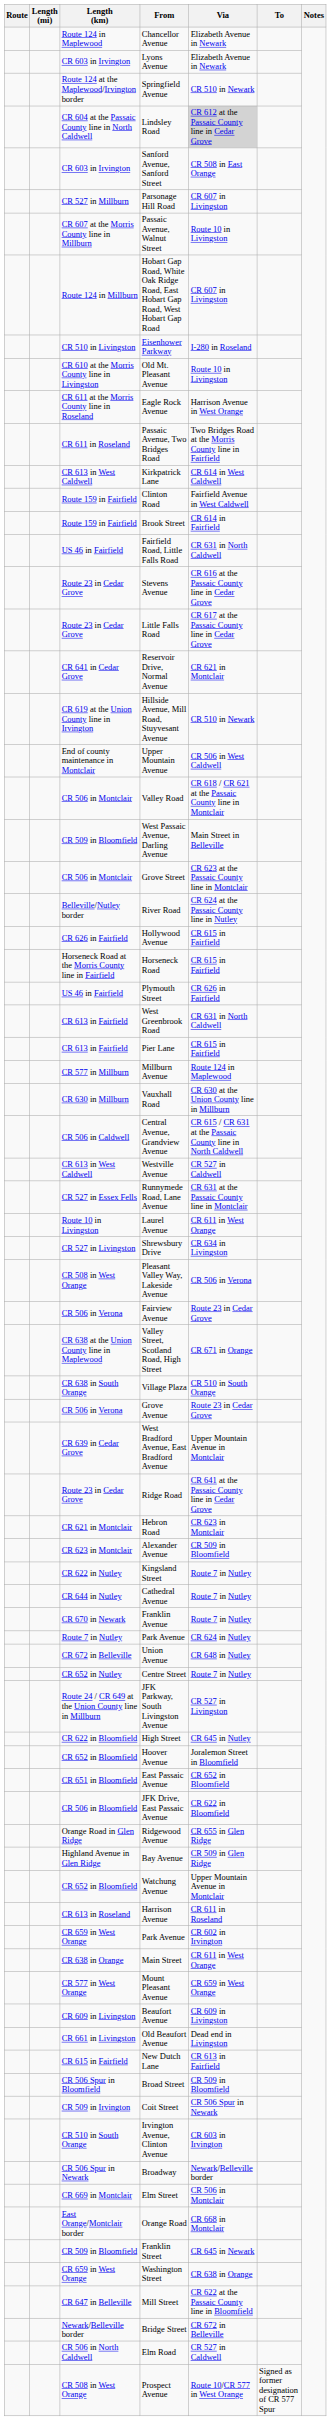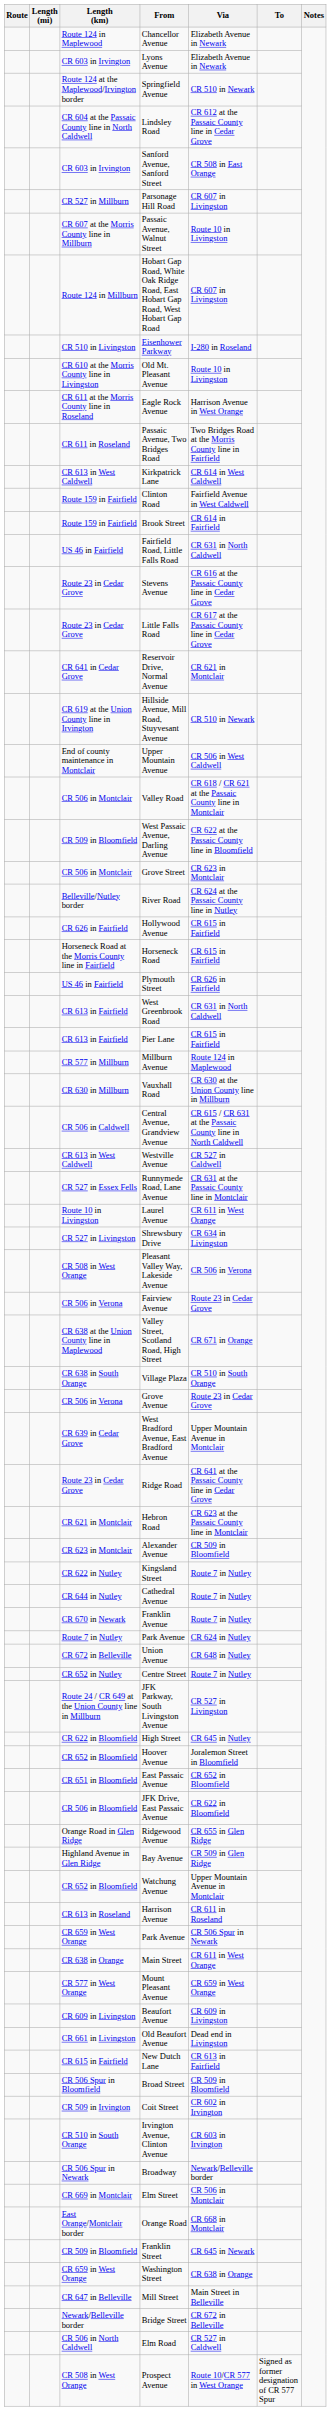(217, 127) lightgrey background -> (217, 127) no background
(215, 840) Main Street in Belleville -> (222, 840) CR 622 at the Passaic County line in Bloomfield
(219, 877) CR 623 at the Passaic County line in Montclair -> (208, 873) CR 623 in Montclair
(208, 1527) CR 623 in Montclair -> (219, 1522) CR 623 at the Passaic County line in Montclair
(208, 1937) CR 602 in Irvington -> (217, 1937) CR 506 Spur in Newark
(217, 2107) CR 506 Spur in Newark -> (208, 2107) CR 602 in Irvington
(222, 2302) CR 622 at the Passaic County line in Bloomfield -> (215, 2297) Main Street in Belleville
